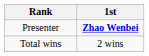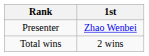(110, 28) bold -> (110, 28) normal
